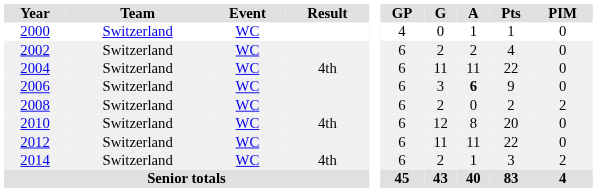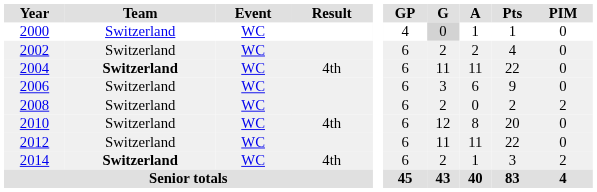(440, 31) no background -> (443, 31) lightgrey background
(138, 68) normal -> (140, 68) bold
(473, 86) bold -> (475, 86) normal
(138, 160) normal -> (140, 160) bold
